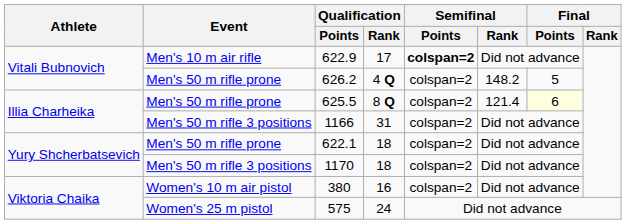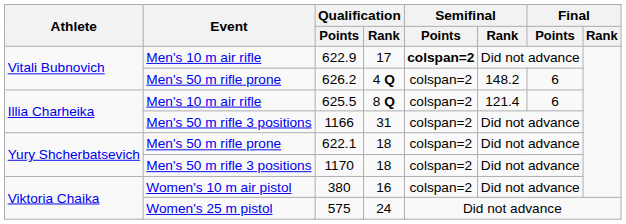(555, 79) 5 -> (555, 79) 6
(214, 101) Men's 50 m rifle prone -> (204, 101) Men's 10 m air rifle
(555, 101) lightyellow background -> (555, 101) no background
